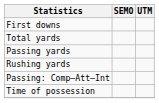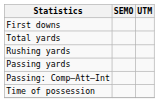rows swapped: (38, 65) <-> (38, 51)
